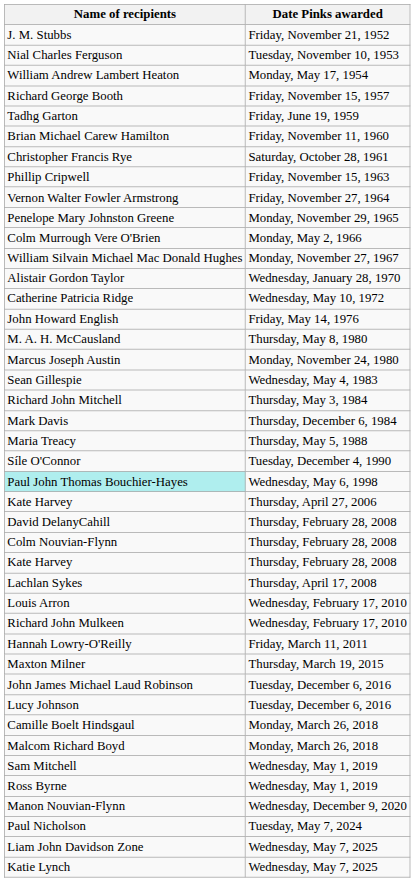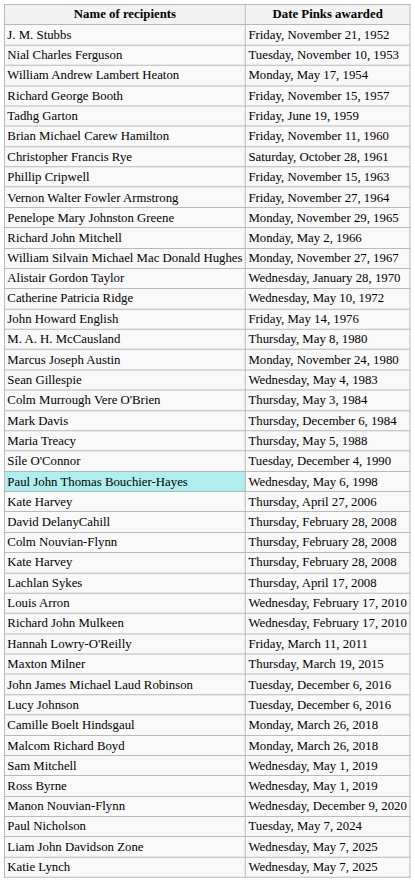(84, 237) Colm Murrough Vere O'Brien -> (65, 237) Richard John Mitchell
(65, 400) Richard John Mitchell -> (84, 400) Colm Murrough Vere O'Brien
